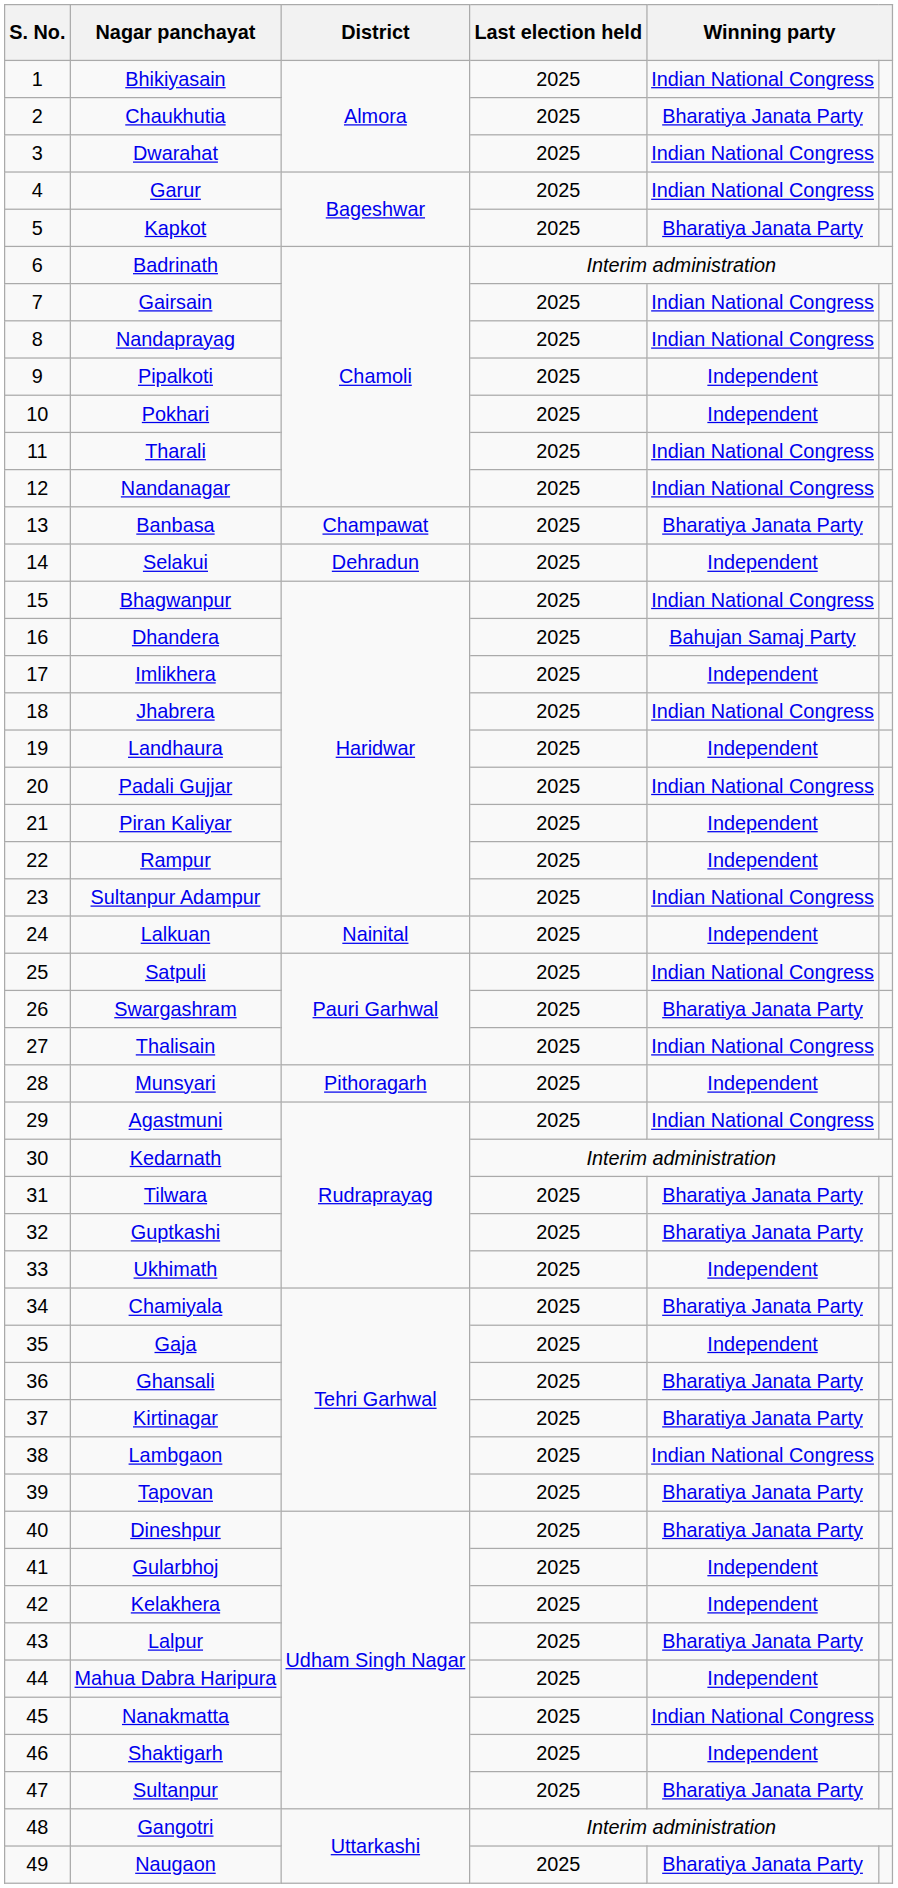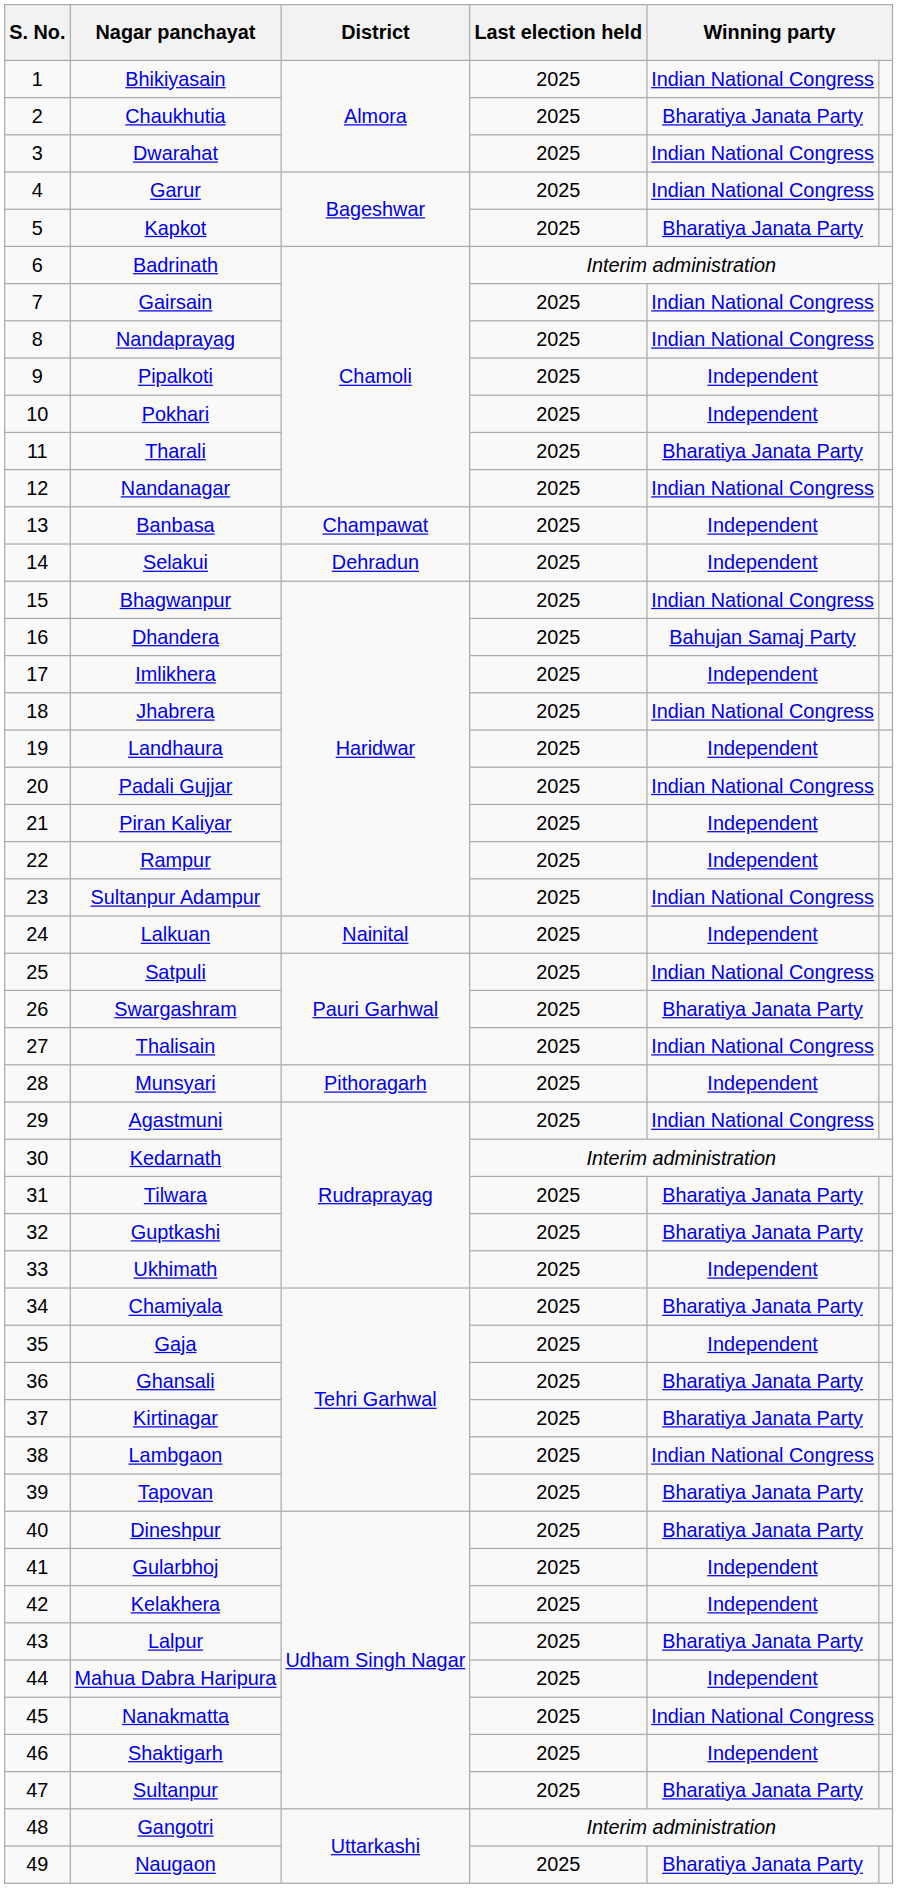(763, 450) Indian National Congress -> (763, 450) Bharatiya Janata Party
(763, 525) Bharatiya Janata Party -> (763, 525) Independent
